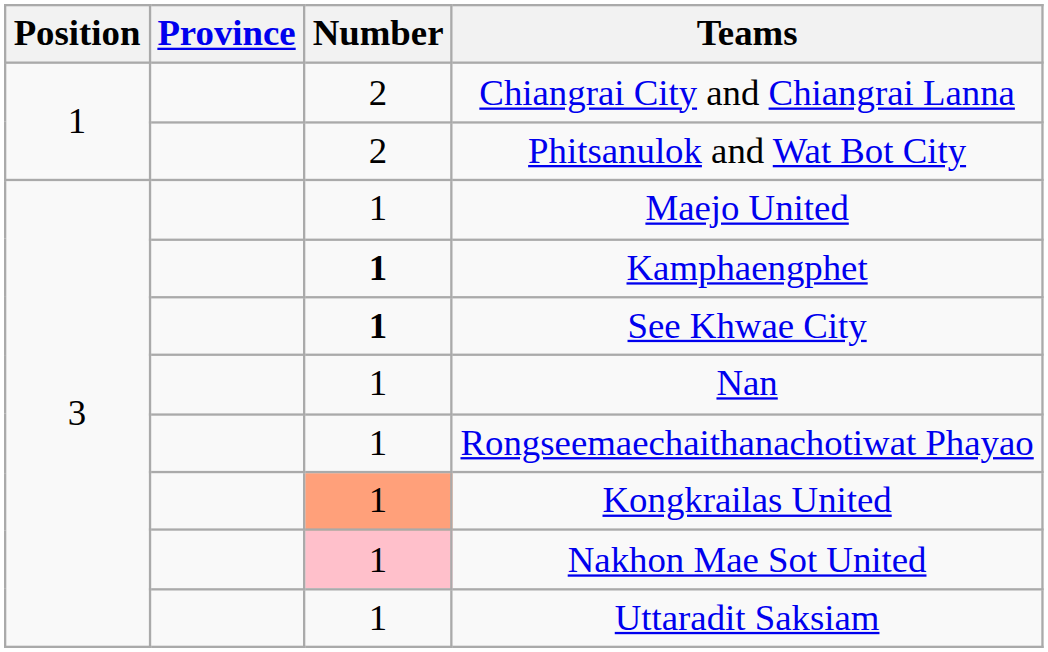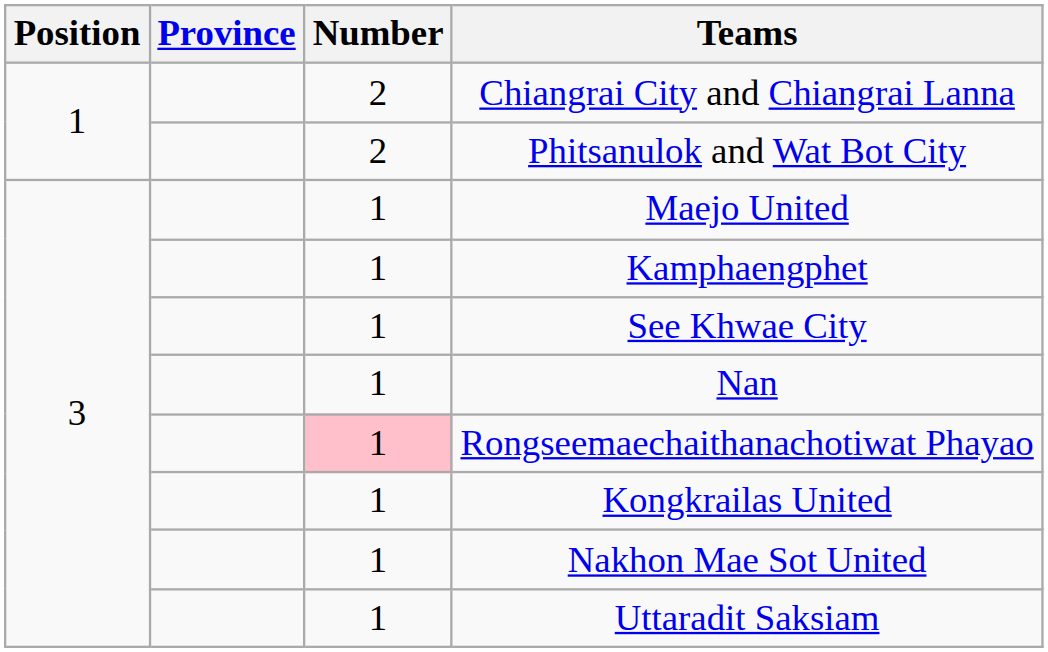(378, 267) bold -> (378, 267) normal
(378, 325) bold -> (378, 325) normal
(378, 442) no background -> (378, 442) pink background
(378, 500) lightsalmon background -> (378, 500) no background
(378, 558) pink background -> (378, 558) no background
